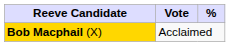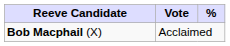(54, 32) gold background -> (54, 32) no background
